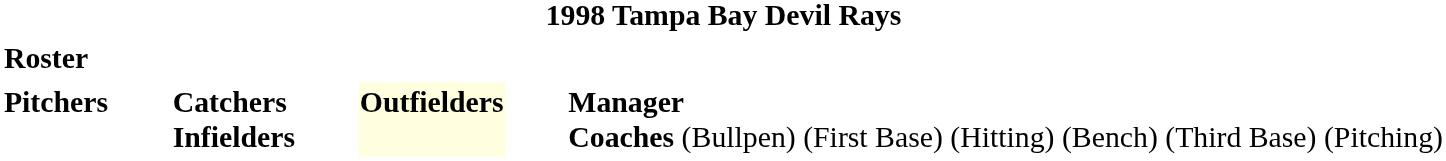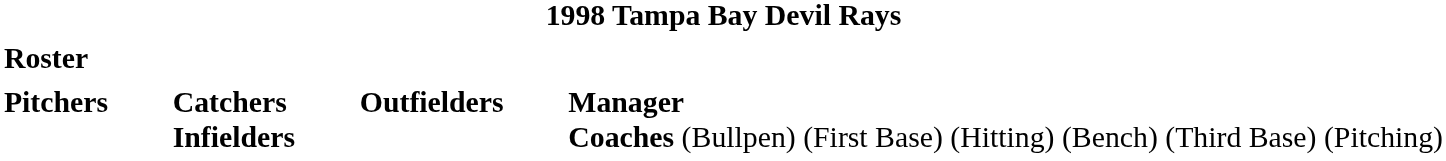(432, 101) lightyellow background -> (432, 101) no background
